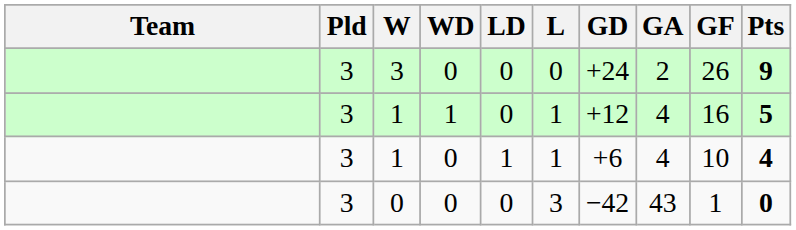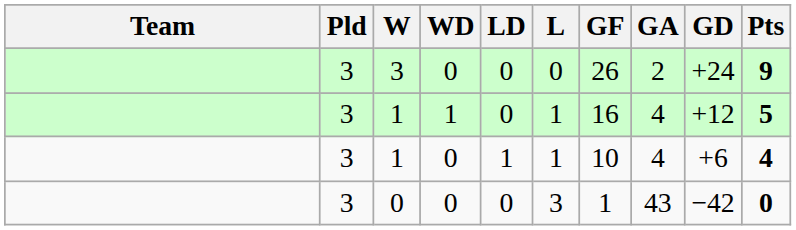columns swapped: (715, 26) <-> (608, 26)
